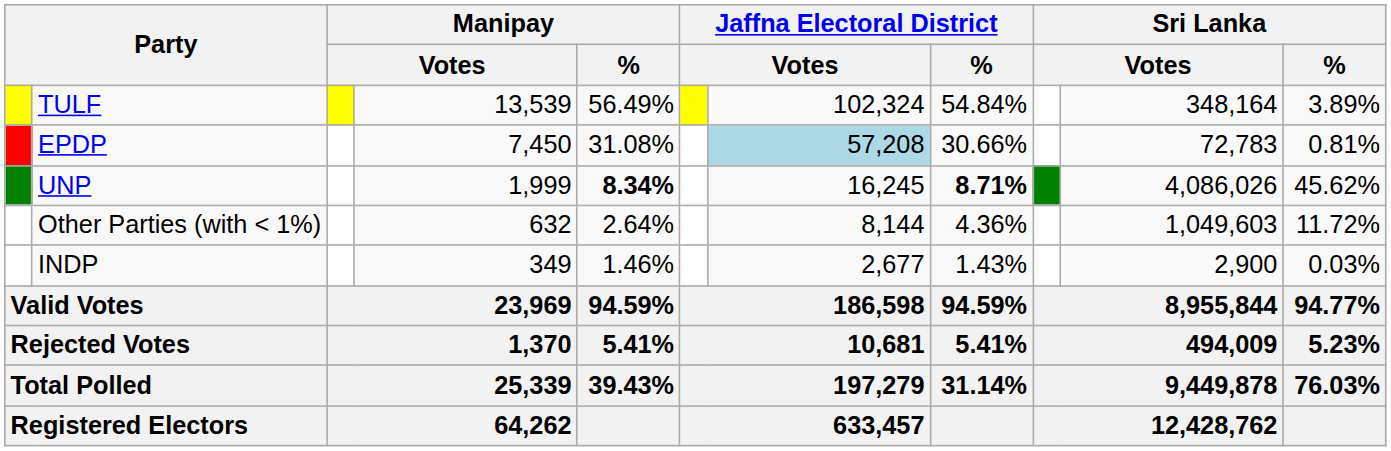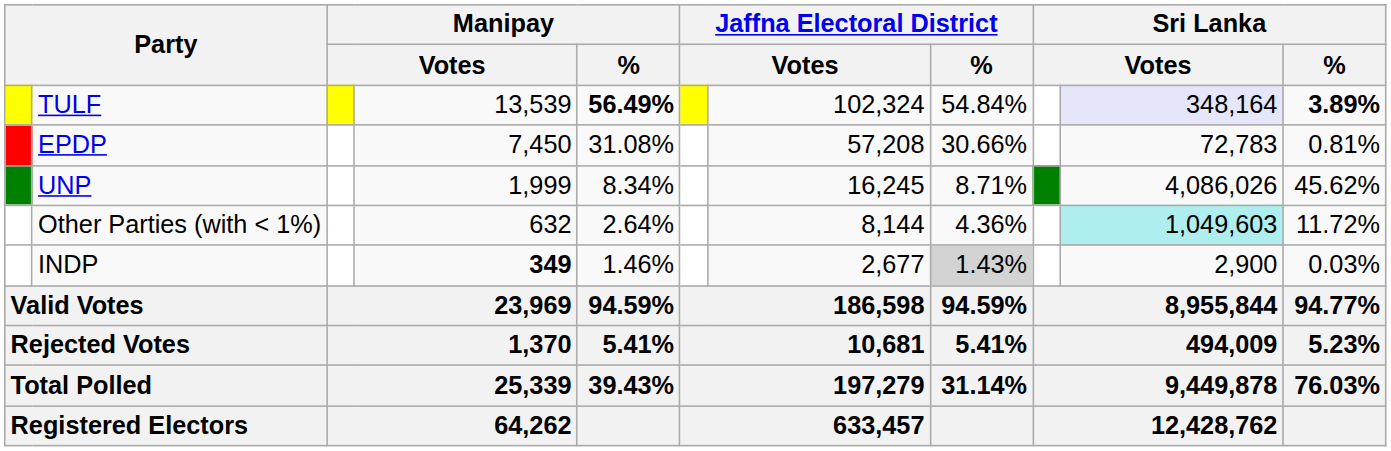(631, 104) normal -> (631, 104) bold
(1232, 104) no background -> (1232, 104) lavender background
(1344, 104) normal -> (1344, 104) bold
(886, 144) lightblue background -> (886, 144) no background
(638, 184) bold -> (638, 184) normal
(991, 184) bold -> (991, 184) normal
(1221, 225) no background -> (1221, 225) paleturquoise background
(550, 265) normal -> (550, 265) bold
(991, 265) no background -> (991, 265) lightgrey background
